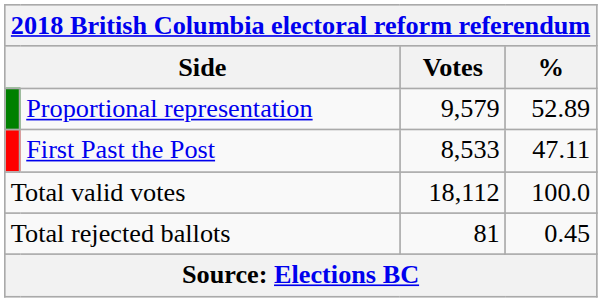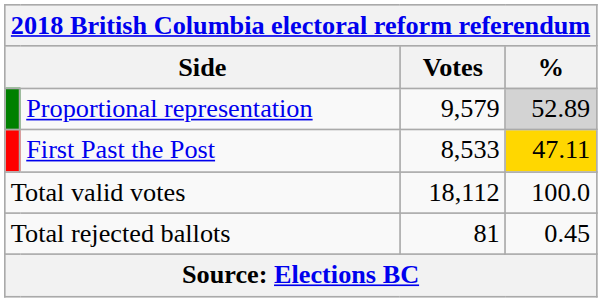(561, 108) no background -> (561, 108) lightgrey background
(561, 150) no background -> (561, 150) gold background
